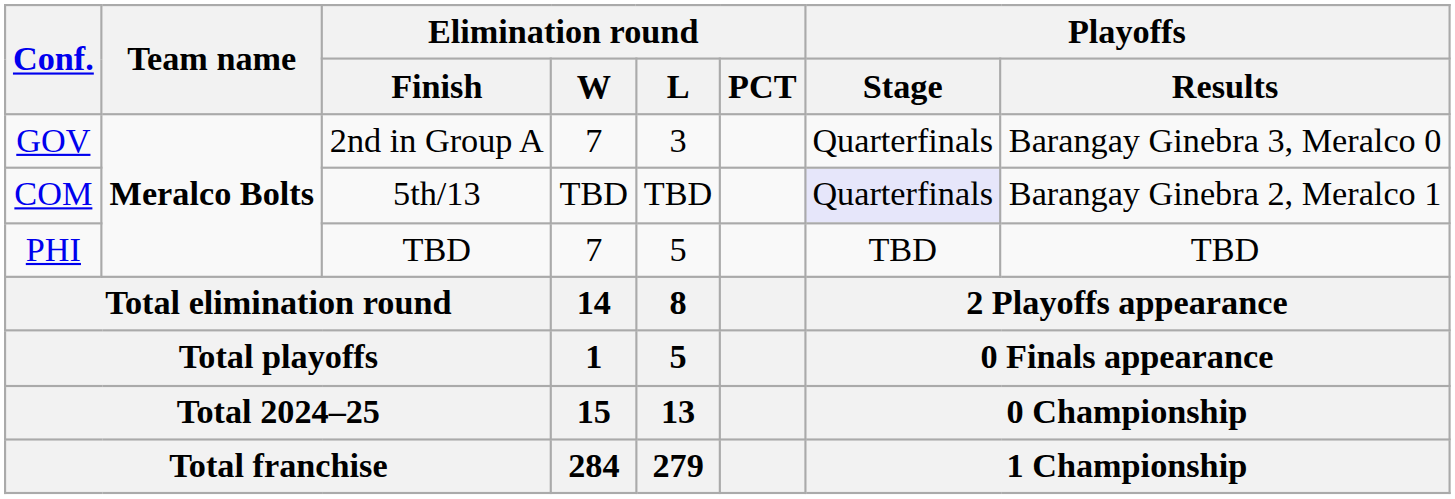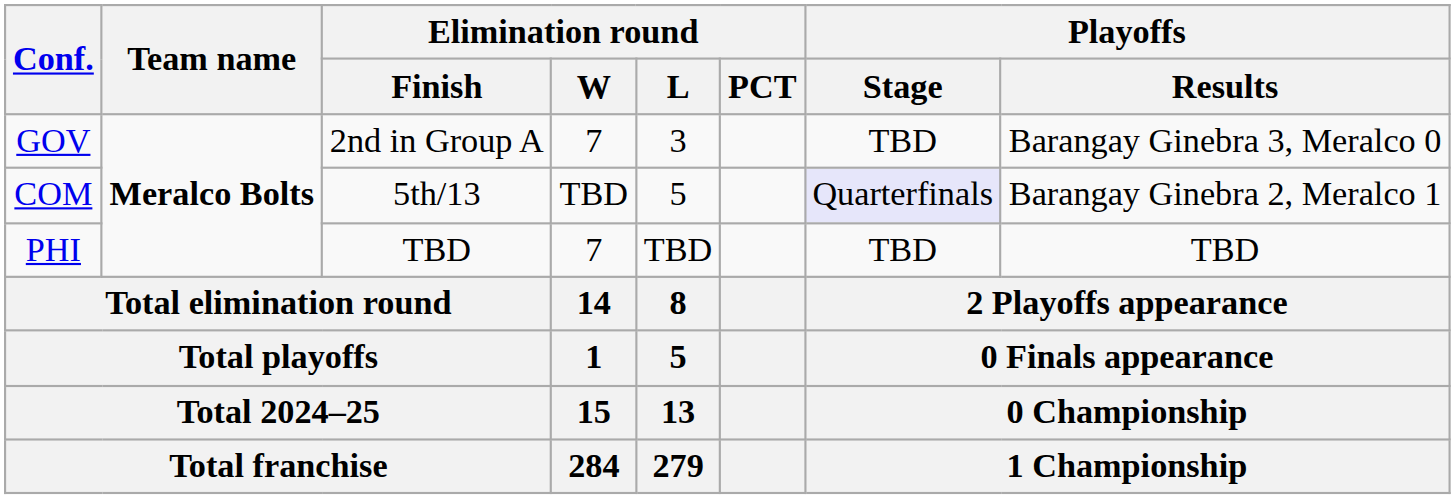(903, 140) Quarterfinals -> (903, 140) TBD
(678, 194) TBD -> (678, 194) 5
(678, 248) 5 -> (678, 248) TBD
